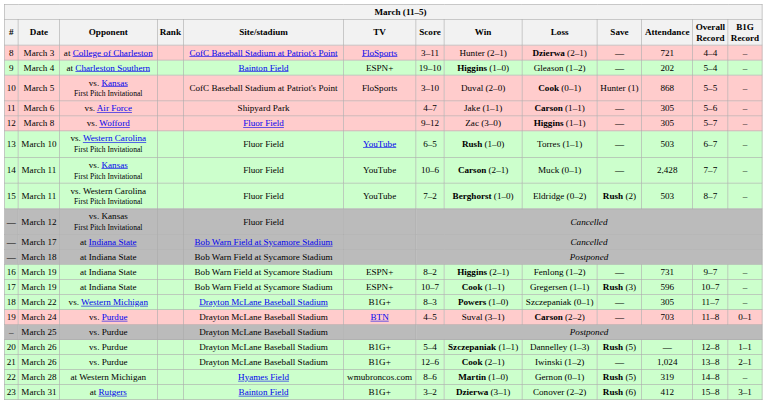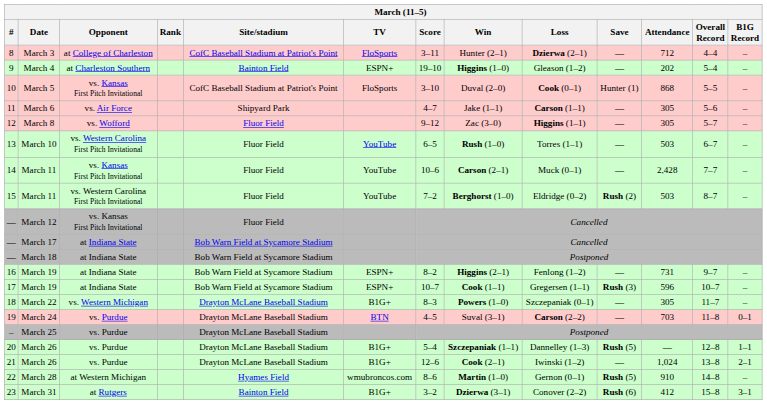(667, 52) 721 -> (667, 52) 712
(667, 377) 319 -> (667, 377) 910
